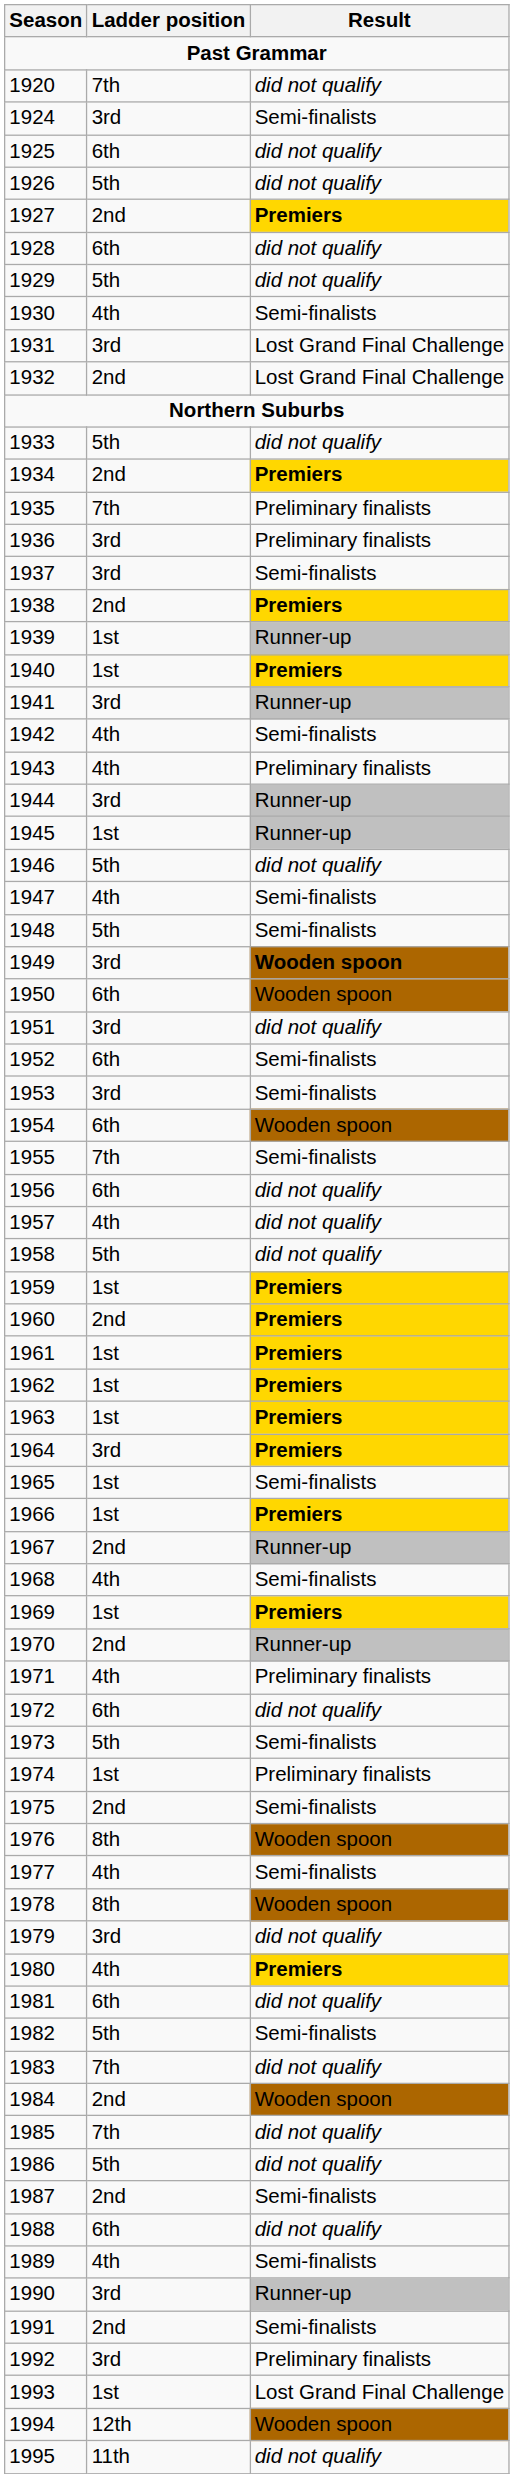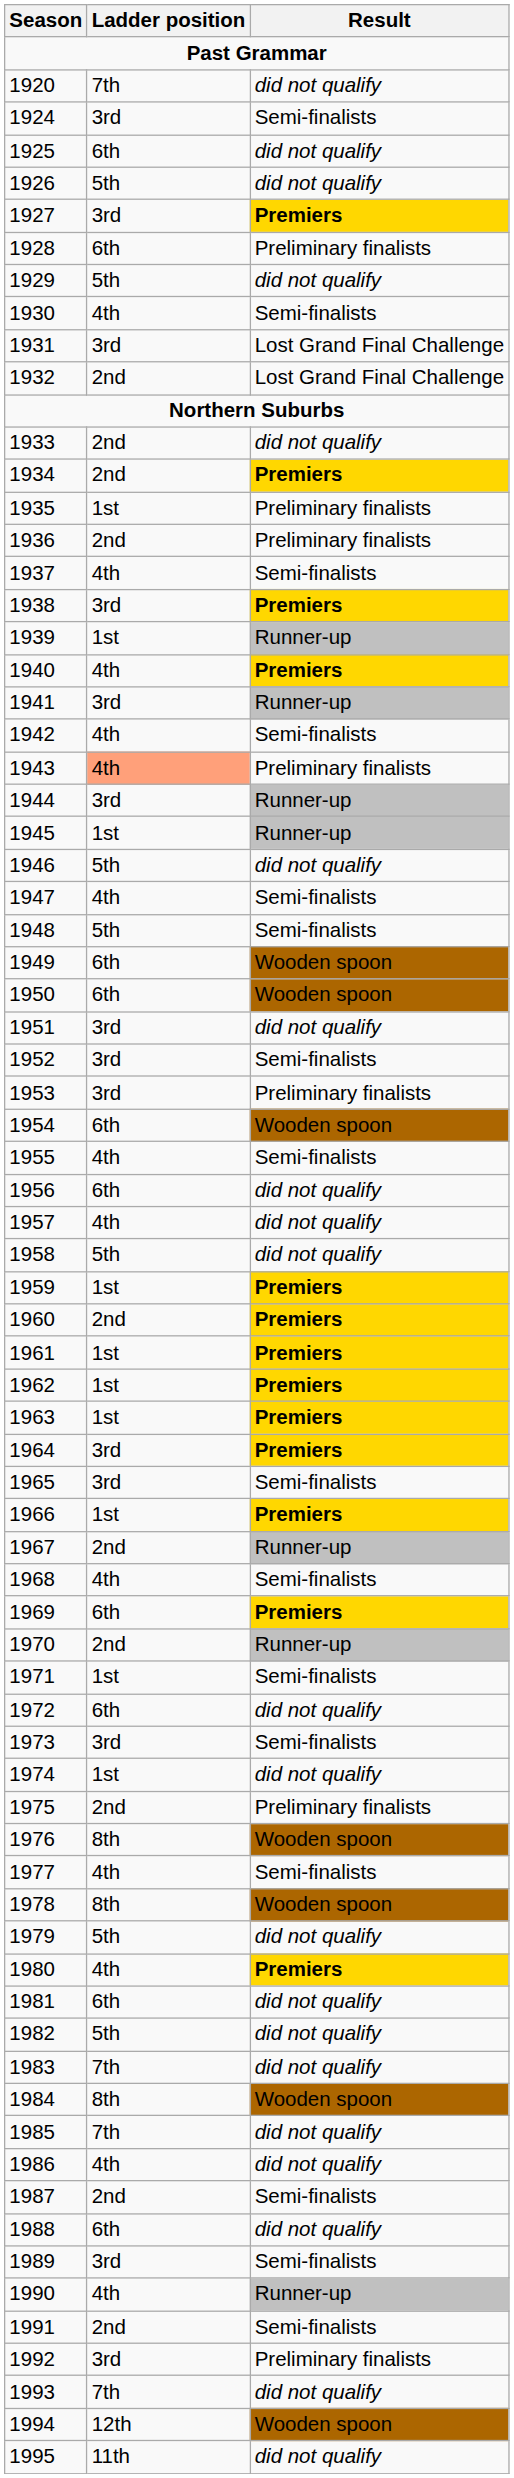(109, 215) 2nd -> (106, 215) 3rd
(318, 248) did not qualify -> (343, 248) Preliminary finalists
(106, 442) 5th -> (109, 442) 2nd
(106, 507) 7th -> (105, 507) 1st
(106, 540) 3rd -> (109, 540) 2nd
(106, 572) 3rd -> (106, 572) 4th
(109, 605) 2nd -> (106, 605) 3rd
(105, 670) 1st -> (106, 670) 4th
(106, 767) no background -> (106, 767) lightsalmon background
(106, 962) 3rd -> (106, 962) 6th
(328, 962) bold -> (323, 962) normal
(106, 1060) 6th -> (106, 1060) 3rd
(316, 1092) Semi-finalists -> (343, 1092) Preliminary finalists
(106, 1157) 7th -> (106, 1157) 4th
(105, 1482) 1st -> (106, 1482) 3rd
(105, 1612) 1st -> (106, 1612) 6th
(106, 1677) 4th -> (105, 1677) 1st
(343, 1677) Preliminary finalists -> (316, 1677) Semi-finalists
(106, 1742) 5th -> (106, 1742) 3rd
(343, 1774) Preliminary finalists -> (318, 1774) did not qualify
(316, 1807) Semi-finalists -> (343, 1807) Preliminary finalists
(106, 1937) 3rd -> (106, 1937) 5th
(316, 2034) Semi-finalists -> (318, 2034) did not qualify
(109, 2099) 2nd -> (106, 2099) 8th
(106, 2164) 5th -> (106, 2164) 4th
(106, 2261) 4th -> (106, 2261) 3rd
(106, 2294) 3rd -> (106, 2294) 4th
(105, 2391) 1st -> (106, 2391) 7th
(379, 2391) Lost Grand Final Challenge -> (318, 2391) did not qualify
